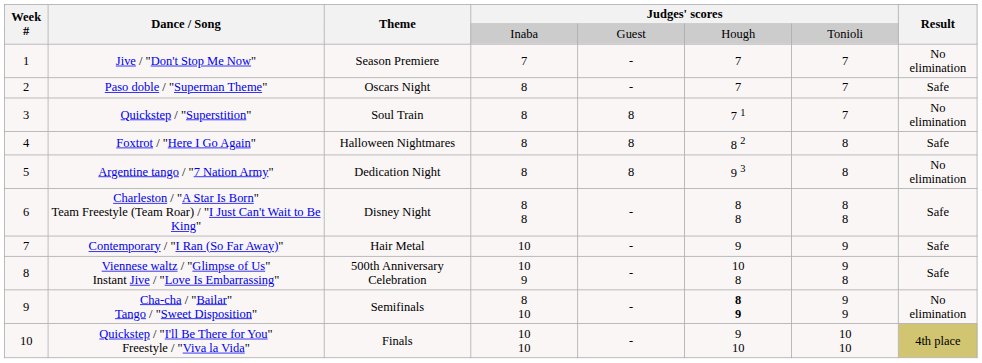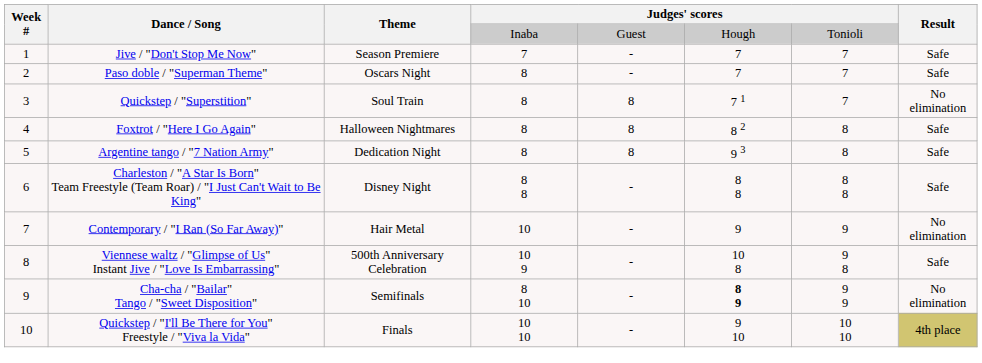(938, 61) No elimination -> (938, 53) Safe
(938, 171) No elimination -> (938, 152) Safe
(938, 246) Safe -> (938, 228) No elimination
